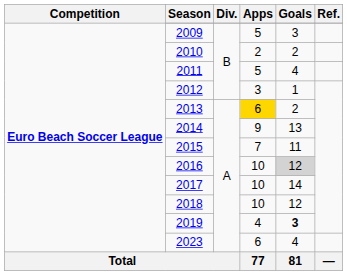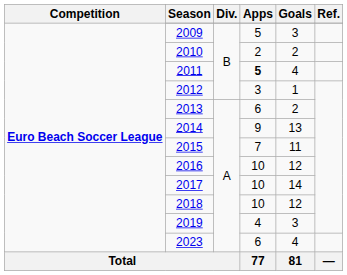(258, 71) normal -> (258, 71) bold
(258, 109) gold background -> (258, 109) no background
(295, 166) lightgrey background -> (295, 166) no background
(295, 223) bold -> (295, 223) normal
